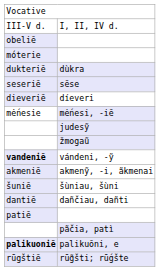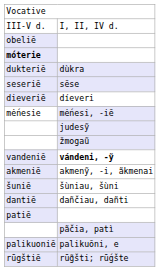(24, 55) normal -> (24, 55) bold
(26, 156) bold -> (26, 156) normal
(87, 156) normal -> (87, 156) bold
(31, 244) bold -> (31, 244) normal
